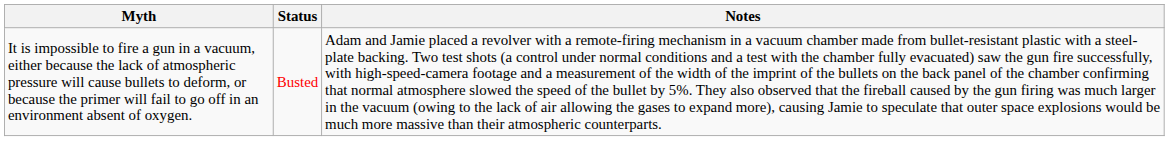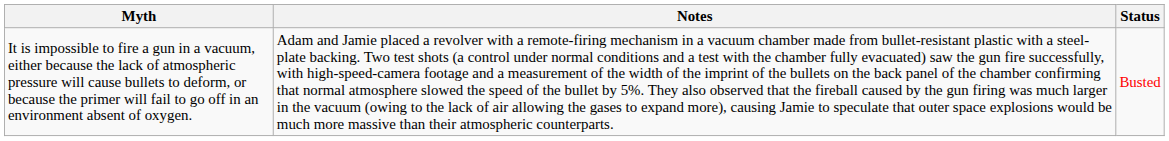columns swapped: (298, 16) <-> (743, 16)
